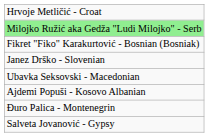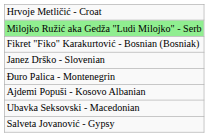(73, 76) Ubavka Seksovski - Macedonian -> (61, 76) Đuro Palica - Montenegrin
(61, 108) Đuro Palica - Montenegrin -> (73, 108) Ubavka Seksovski - Macedonian
